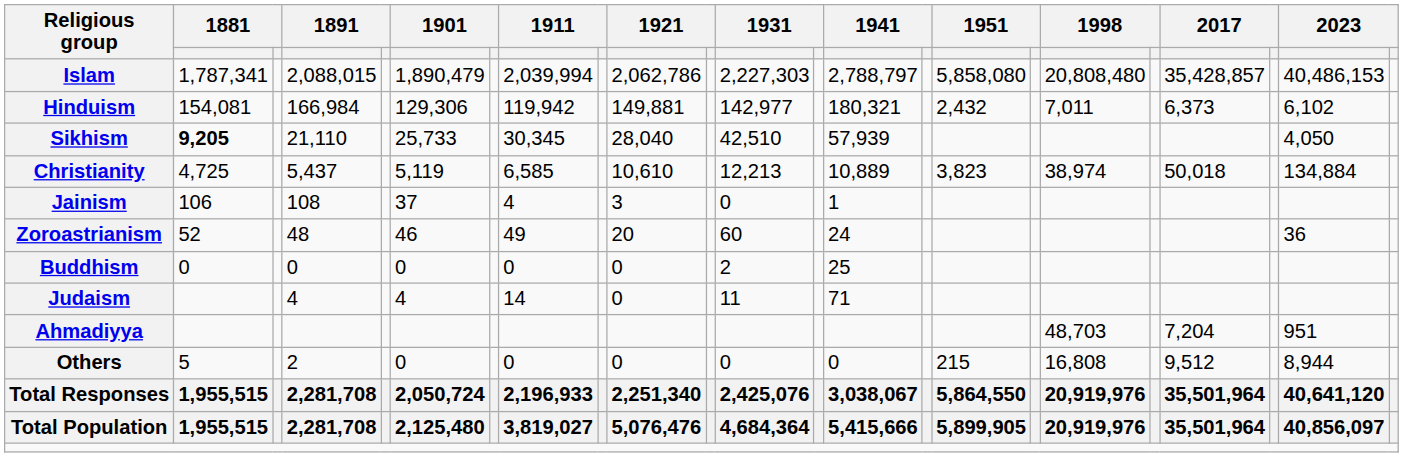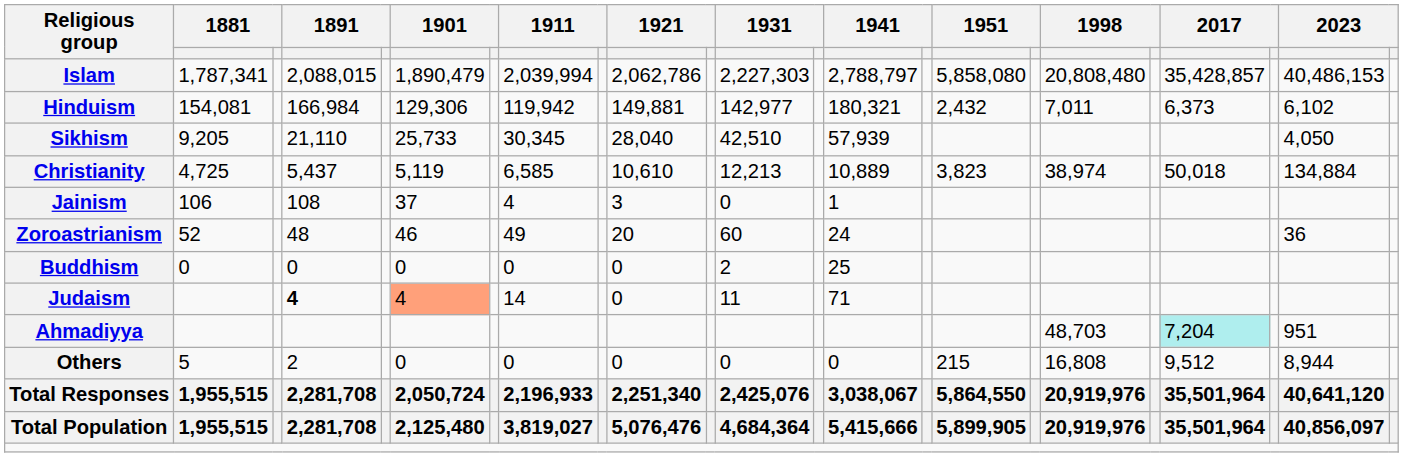(204, 139) bold -> (204, 139) normal
(292, 298) normal -> (292, 298) bold
(401, 298) no background -> (401, 298) lightsalmon background
(1189, 330) no background -> (1189, 330) paleturquoise background
